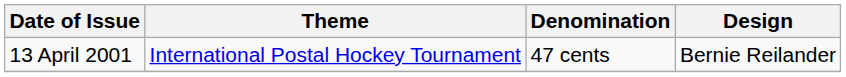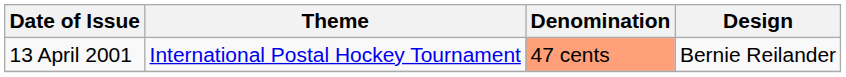(570, 54) no background -> (570, 54) lightsalmon background
